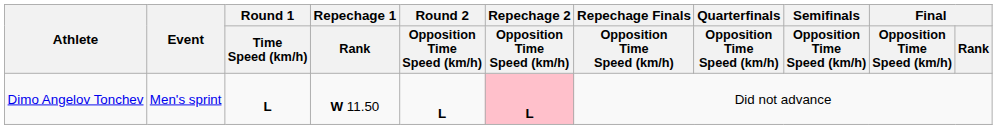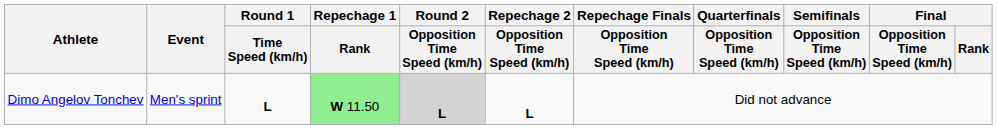(355, 107) no background -> (355, 107) lightgreen background
(442, 114) no background -> (442, 114) lightgrey background
(529, 114) pink background -> (529, 114) no background
